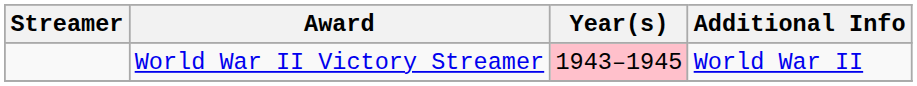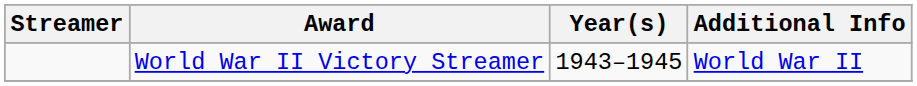(619, 62) pink background -> (619, 62) no background
